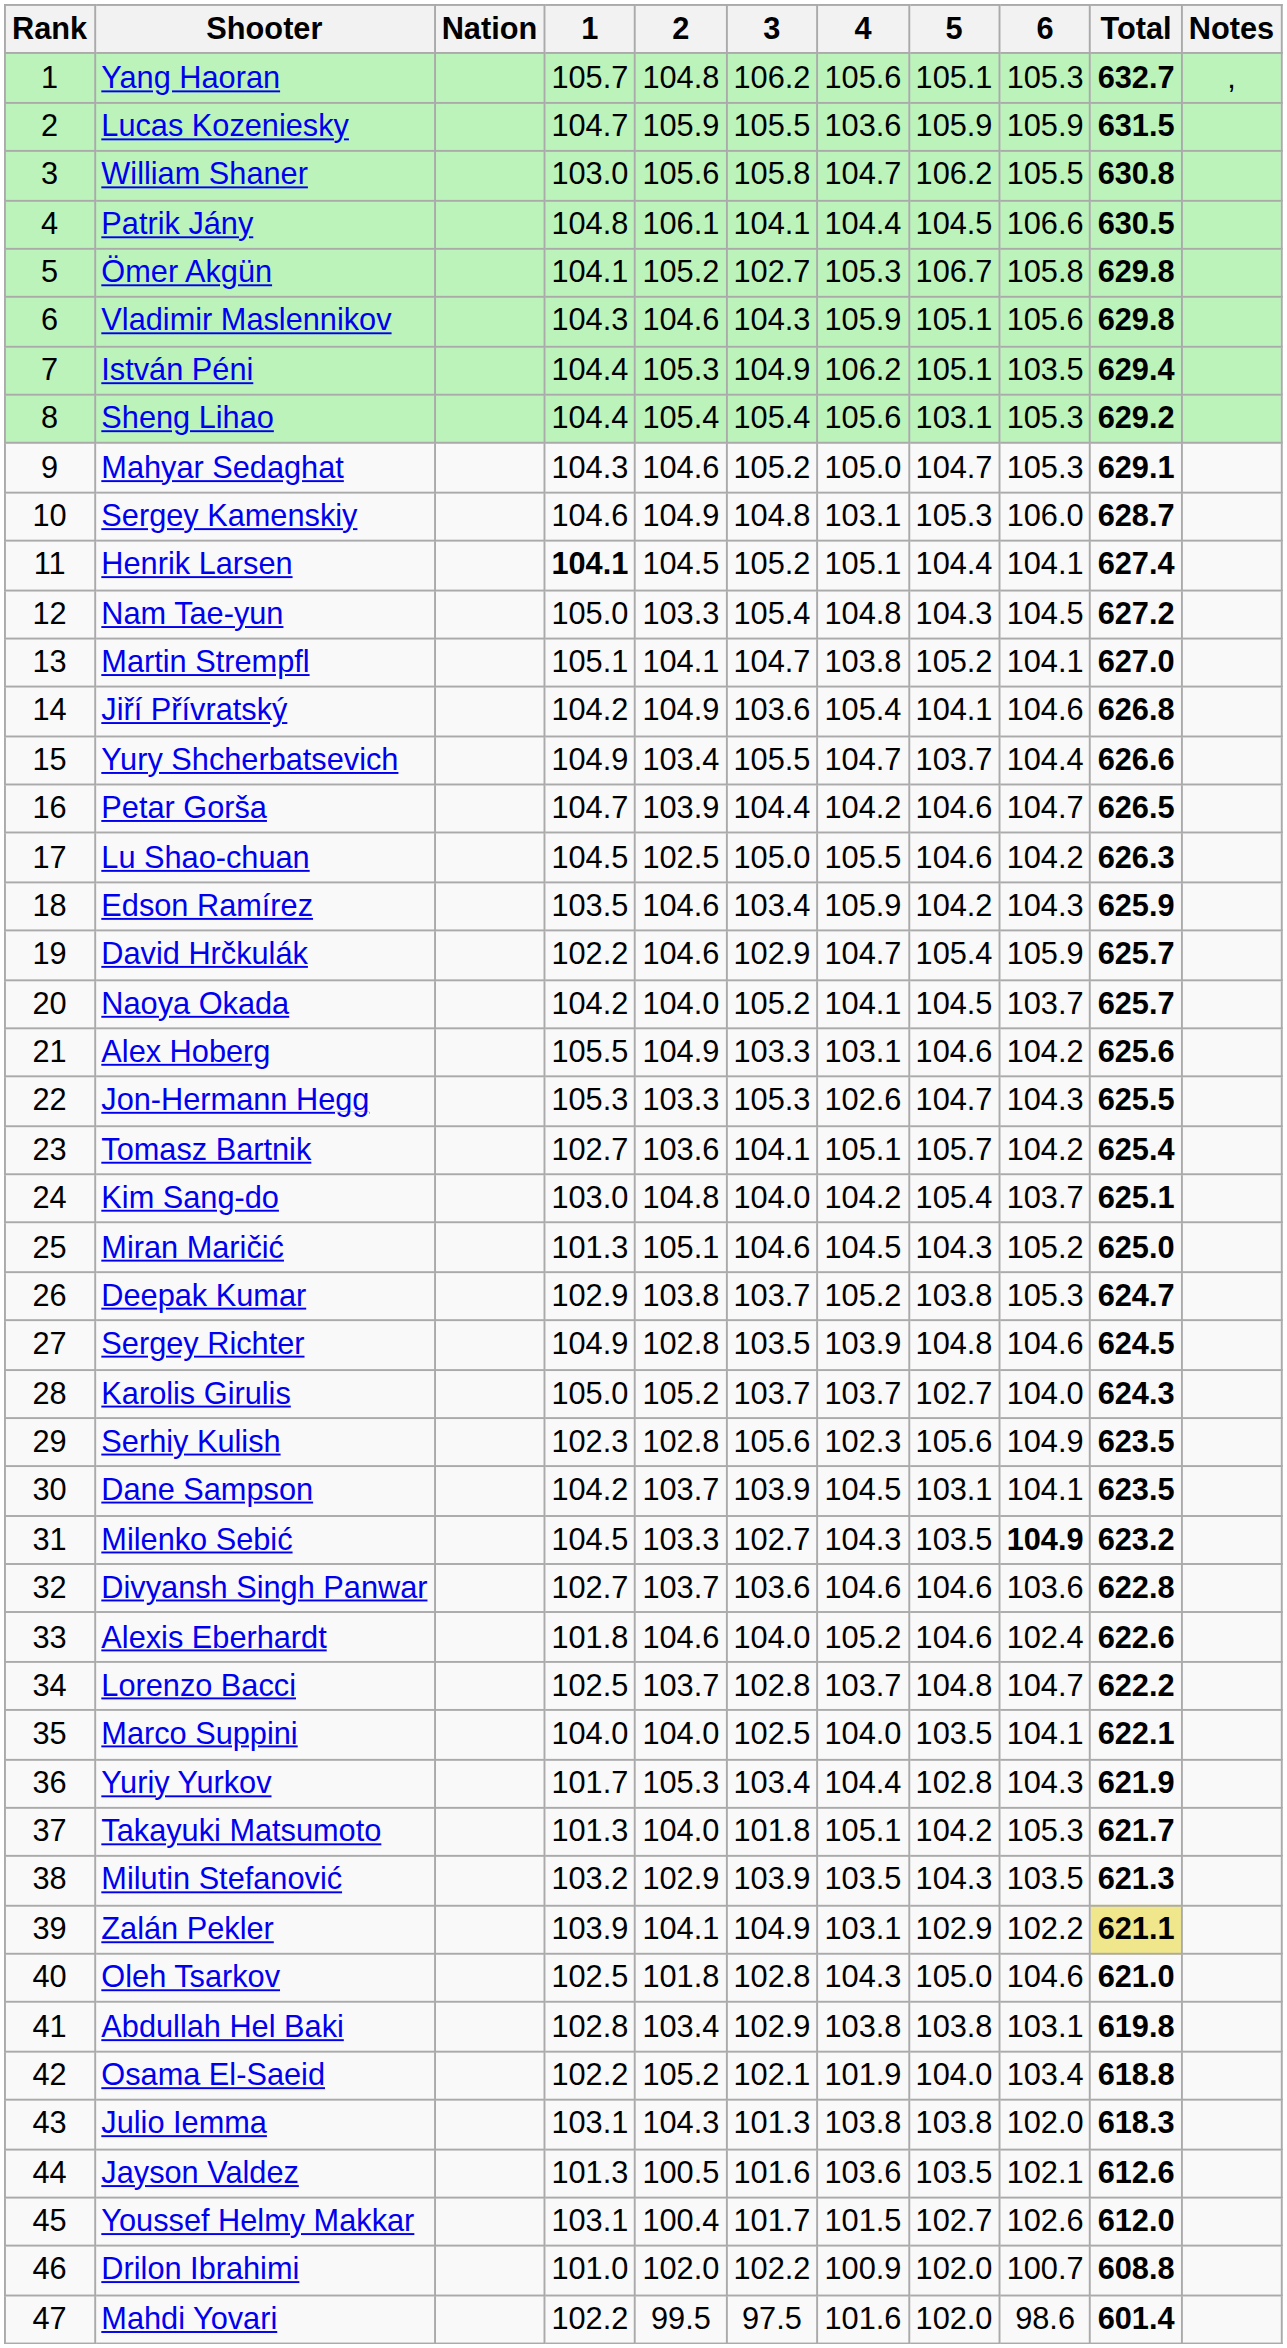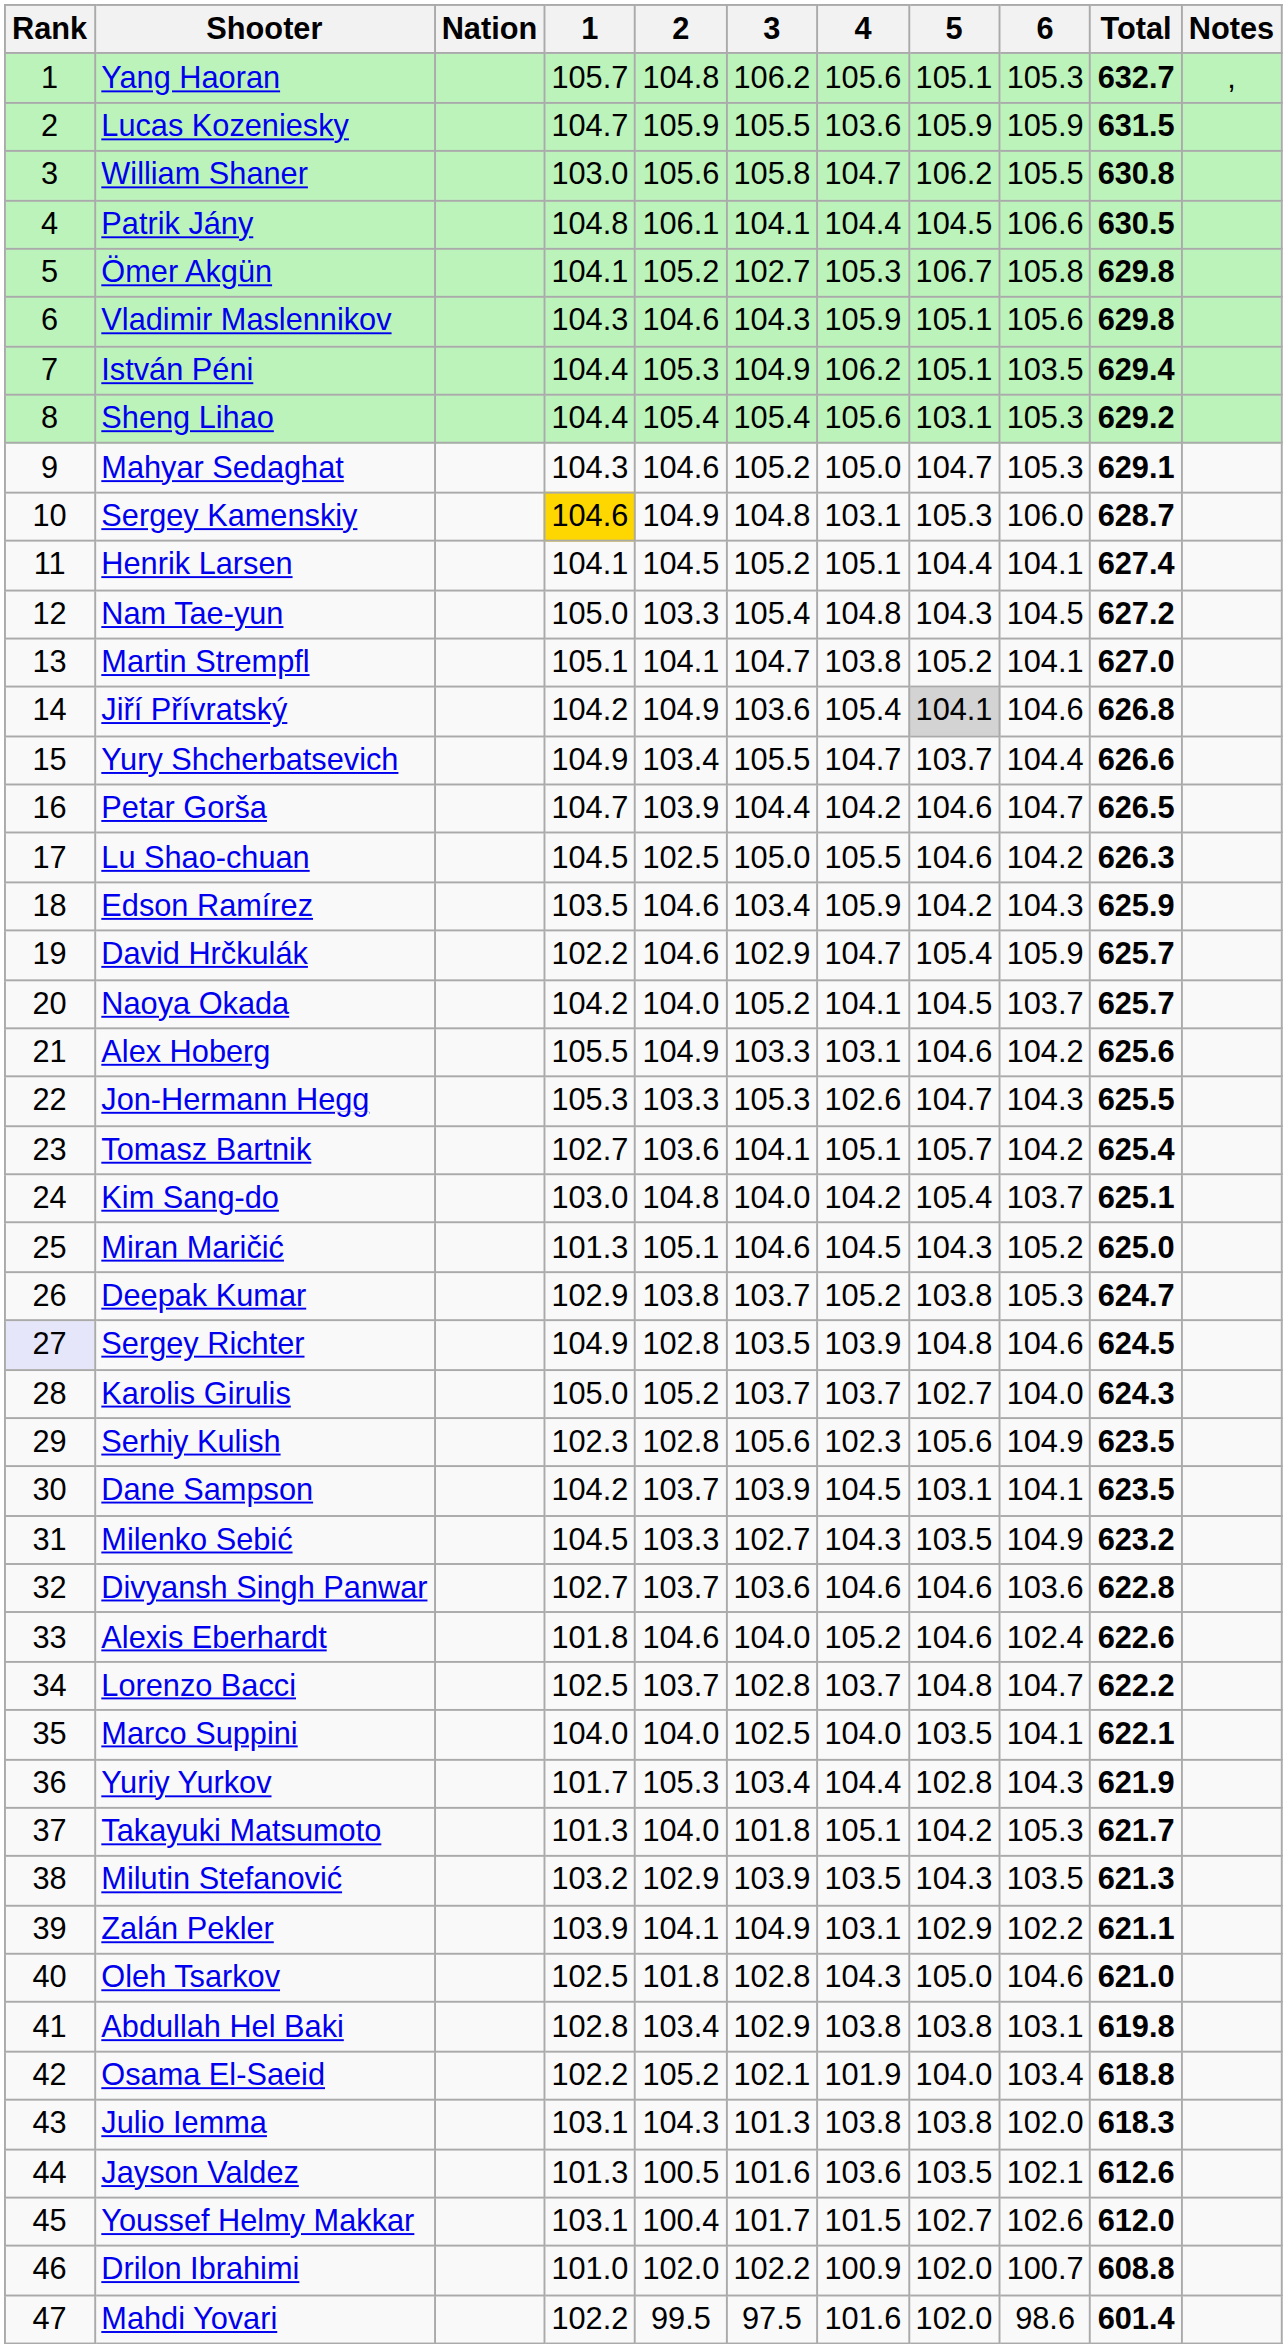(590, 516) no background -> (590, 516) gold background
(590, 564) bold -> (590, 564) normal
(954, 710) no background -> (954, 710) lightgrey background
(50, 1344) no background -> (50, 1344) lavender background
(1045, 1539) bold -> (1045, 1539) normal
(1136, 1928) khaki background -> (1136, 1928) no background
